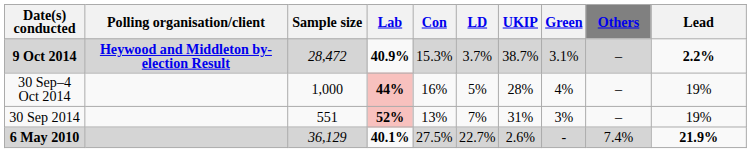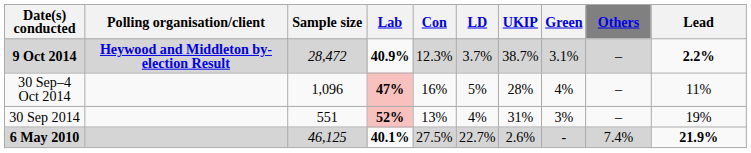(434, 56) 15.3% -> (434, 56) 12.3%
(327, 90) 1,000 -> (327, 90) 1,096
(390, 90) 44% -> (390, 90) 47%
(699, 90) 19% -> (699, 90) 11%
(477, 117) 7% -> (477, 117) 4%
(327, 138) 36,129 -> (327, 138) 46,125
